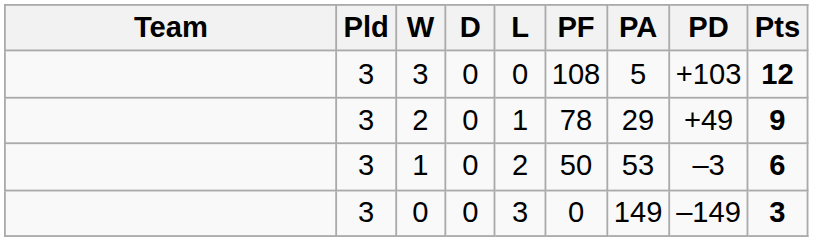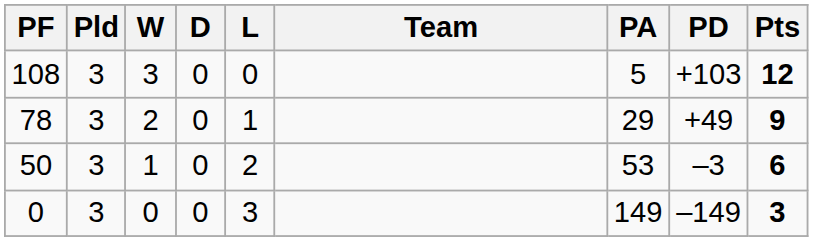columns swapped: (171, 27) <-> (576, 27)
